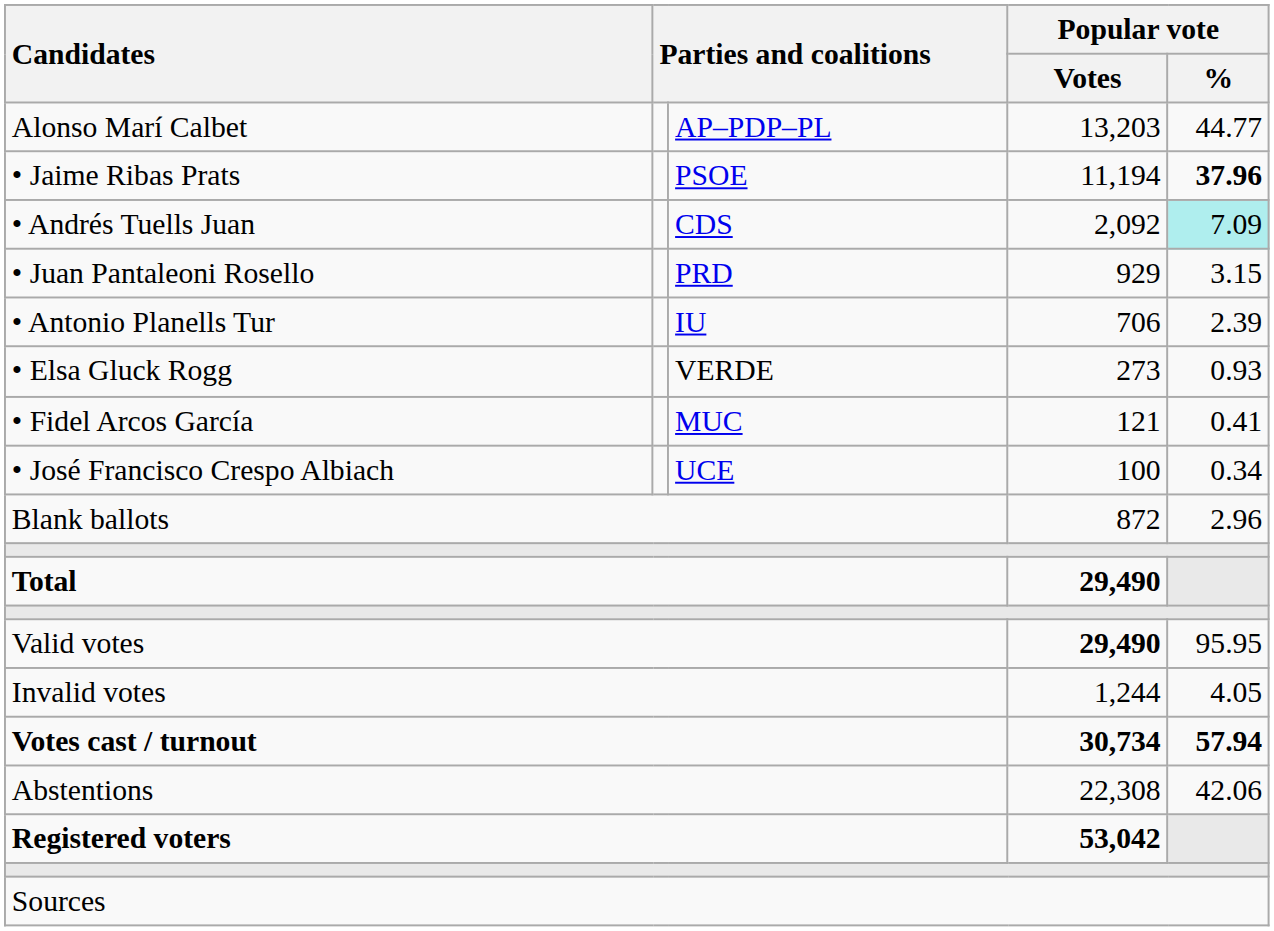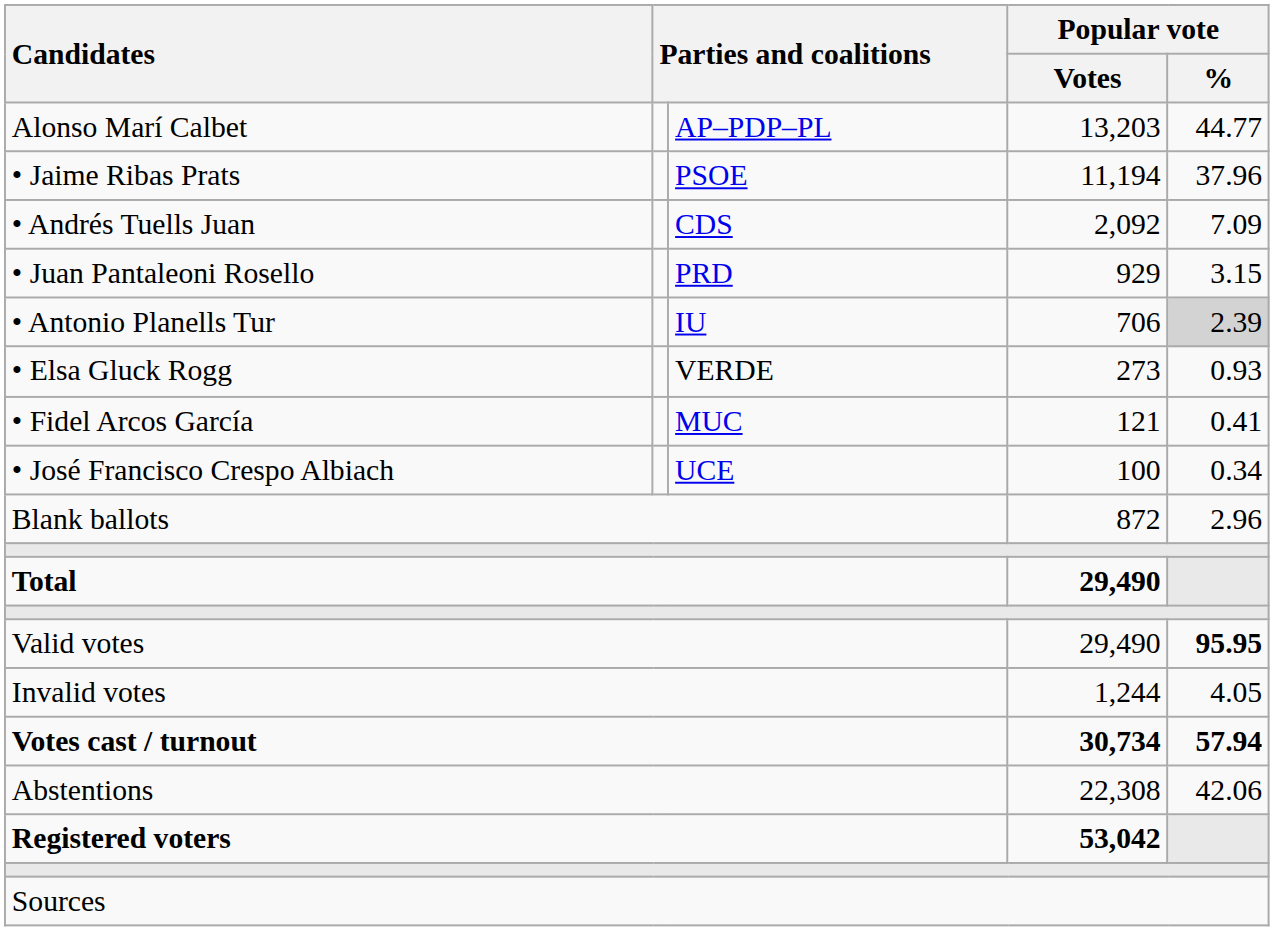(1229, 175) bold -> (1229, 175) normal
(1236, 224) paleturquoise background -> (1236, 224) no background
(1236, 322) no background -> (1236, 322) lightgrey background
(1120, 643) bold -> (1120, 643) normal
(1229, 643) normal -> (1229, 643) bold
